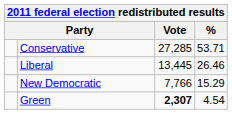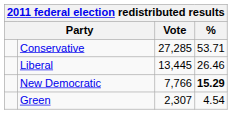(211, 83) normal -> (211, 83) bold
(178, 100) bold -> (178, 100) normal
